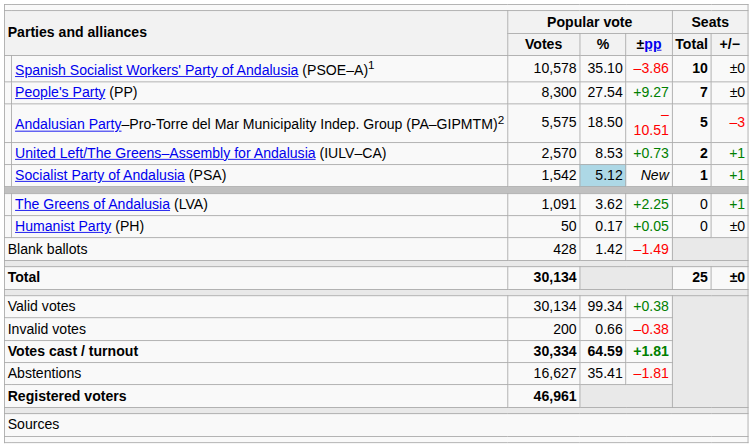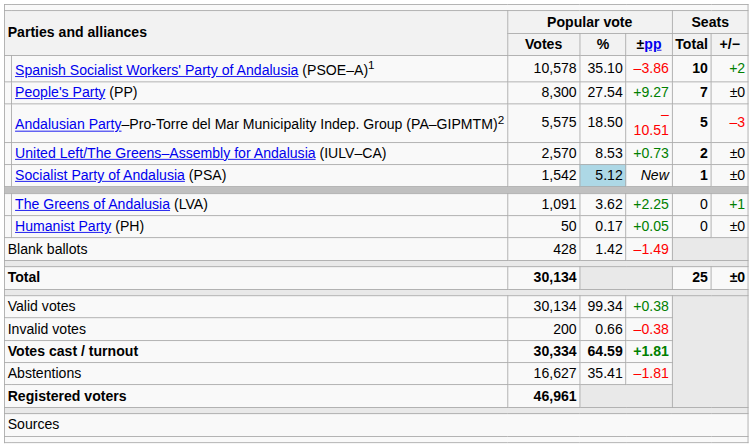(737, 68) ±0 -> (737, 68) +2
(737, 153) +1 -> (737, 153) ±0
(737, 175) +1 -> (737, 175) ±0
